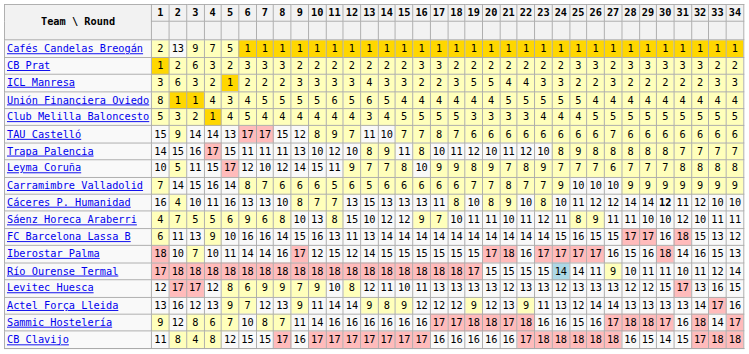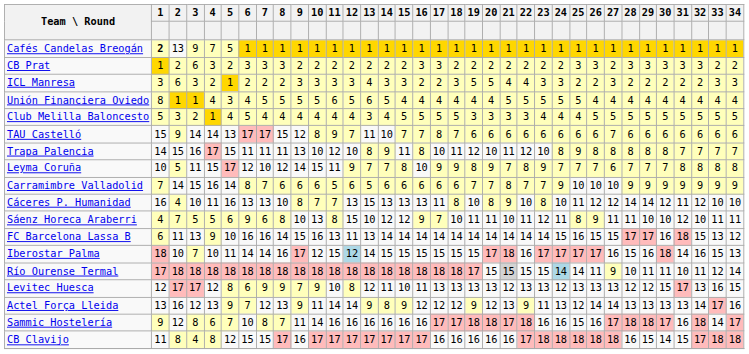(160, 49) normal -> (160, 49) bold
(665, 203) bold -> (665, 203) normal
(352, 254) no background -> (352, 254) lightblue background
(509, 271) no background -> (509, 271) lightgrey background
